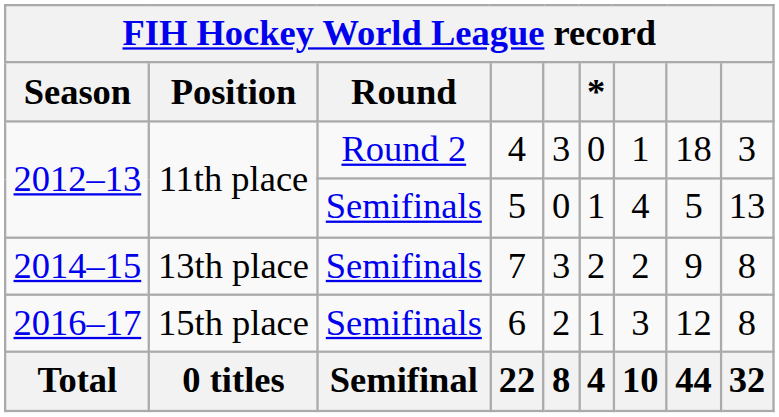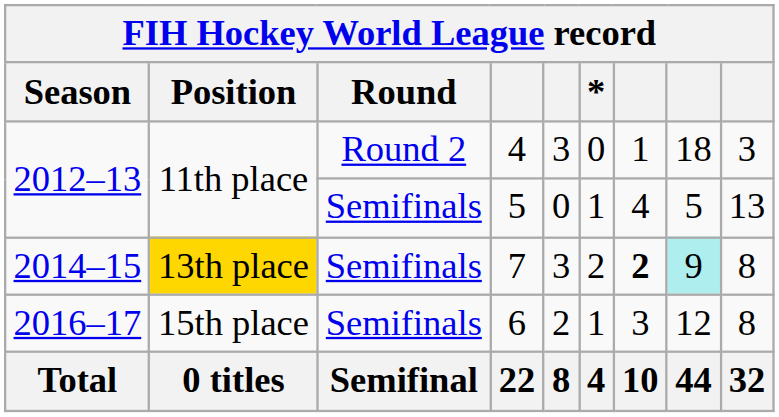(234, 264) no background -> (234, 264) gold background
(640, 264) normal -> (640, 264) bold
(694, 264) no background -> (694, 264) paleturquoise background
